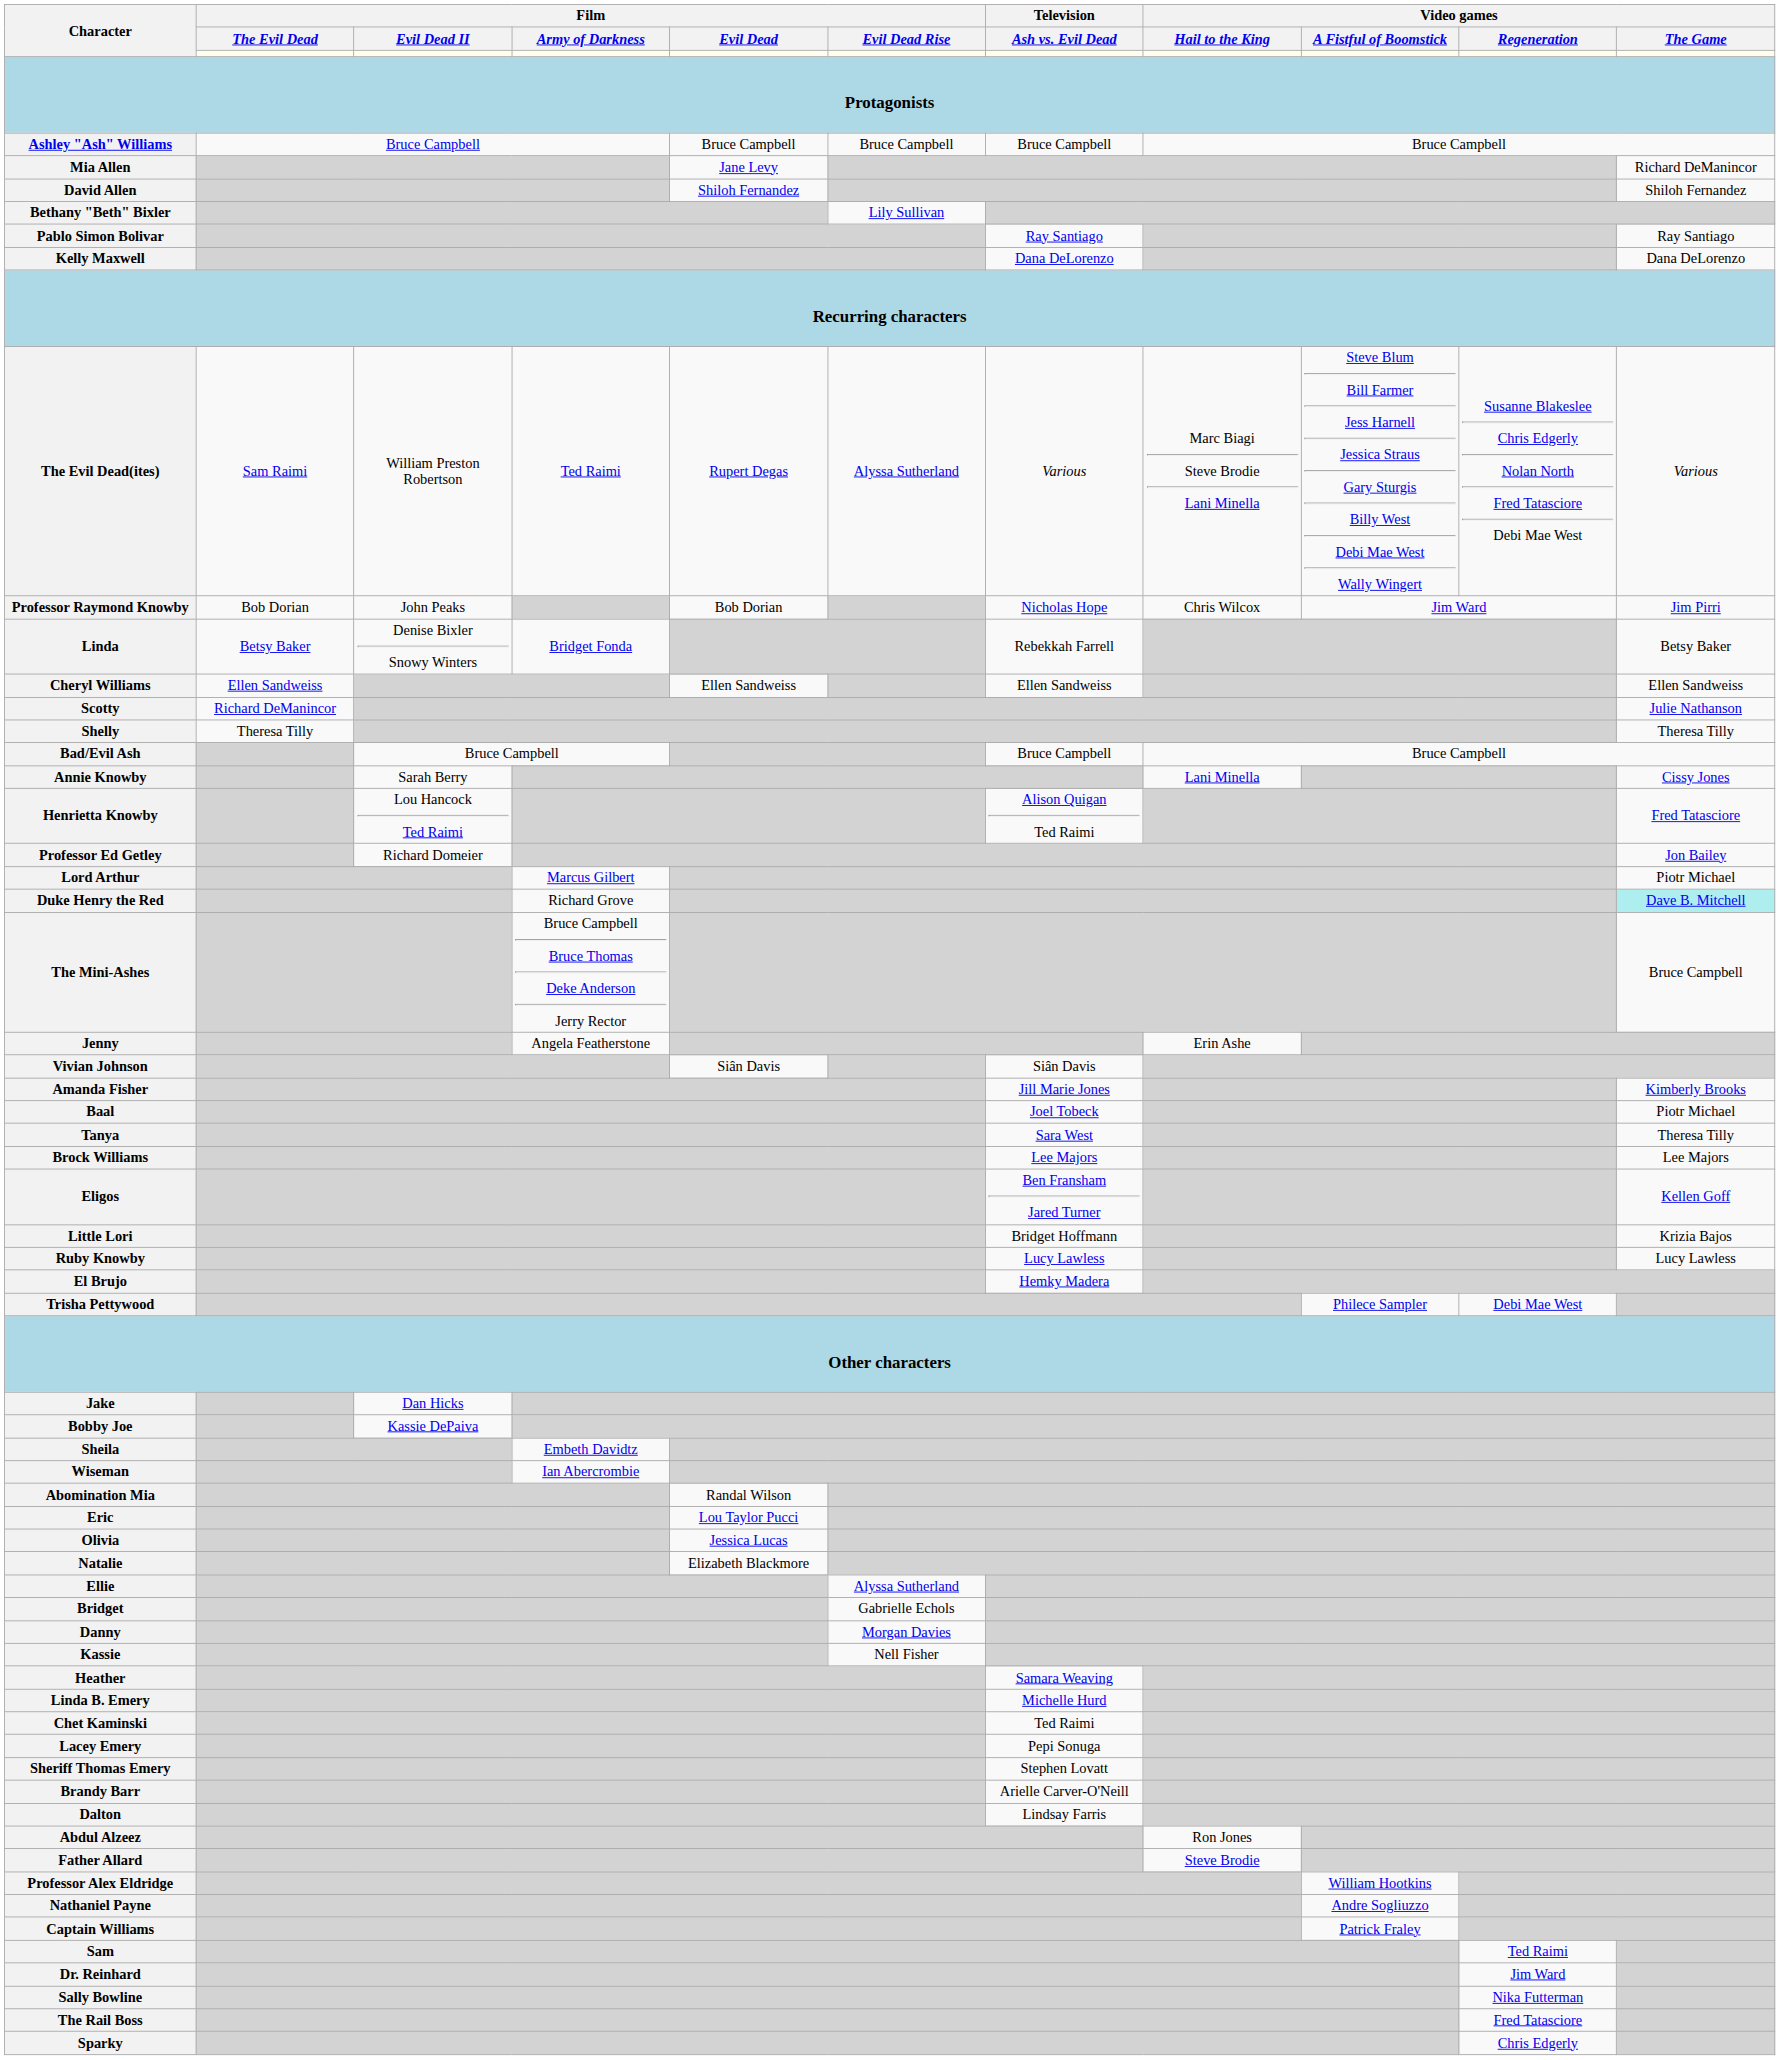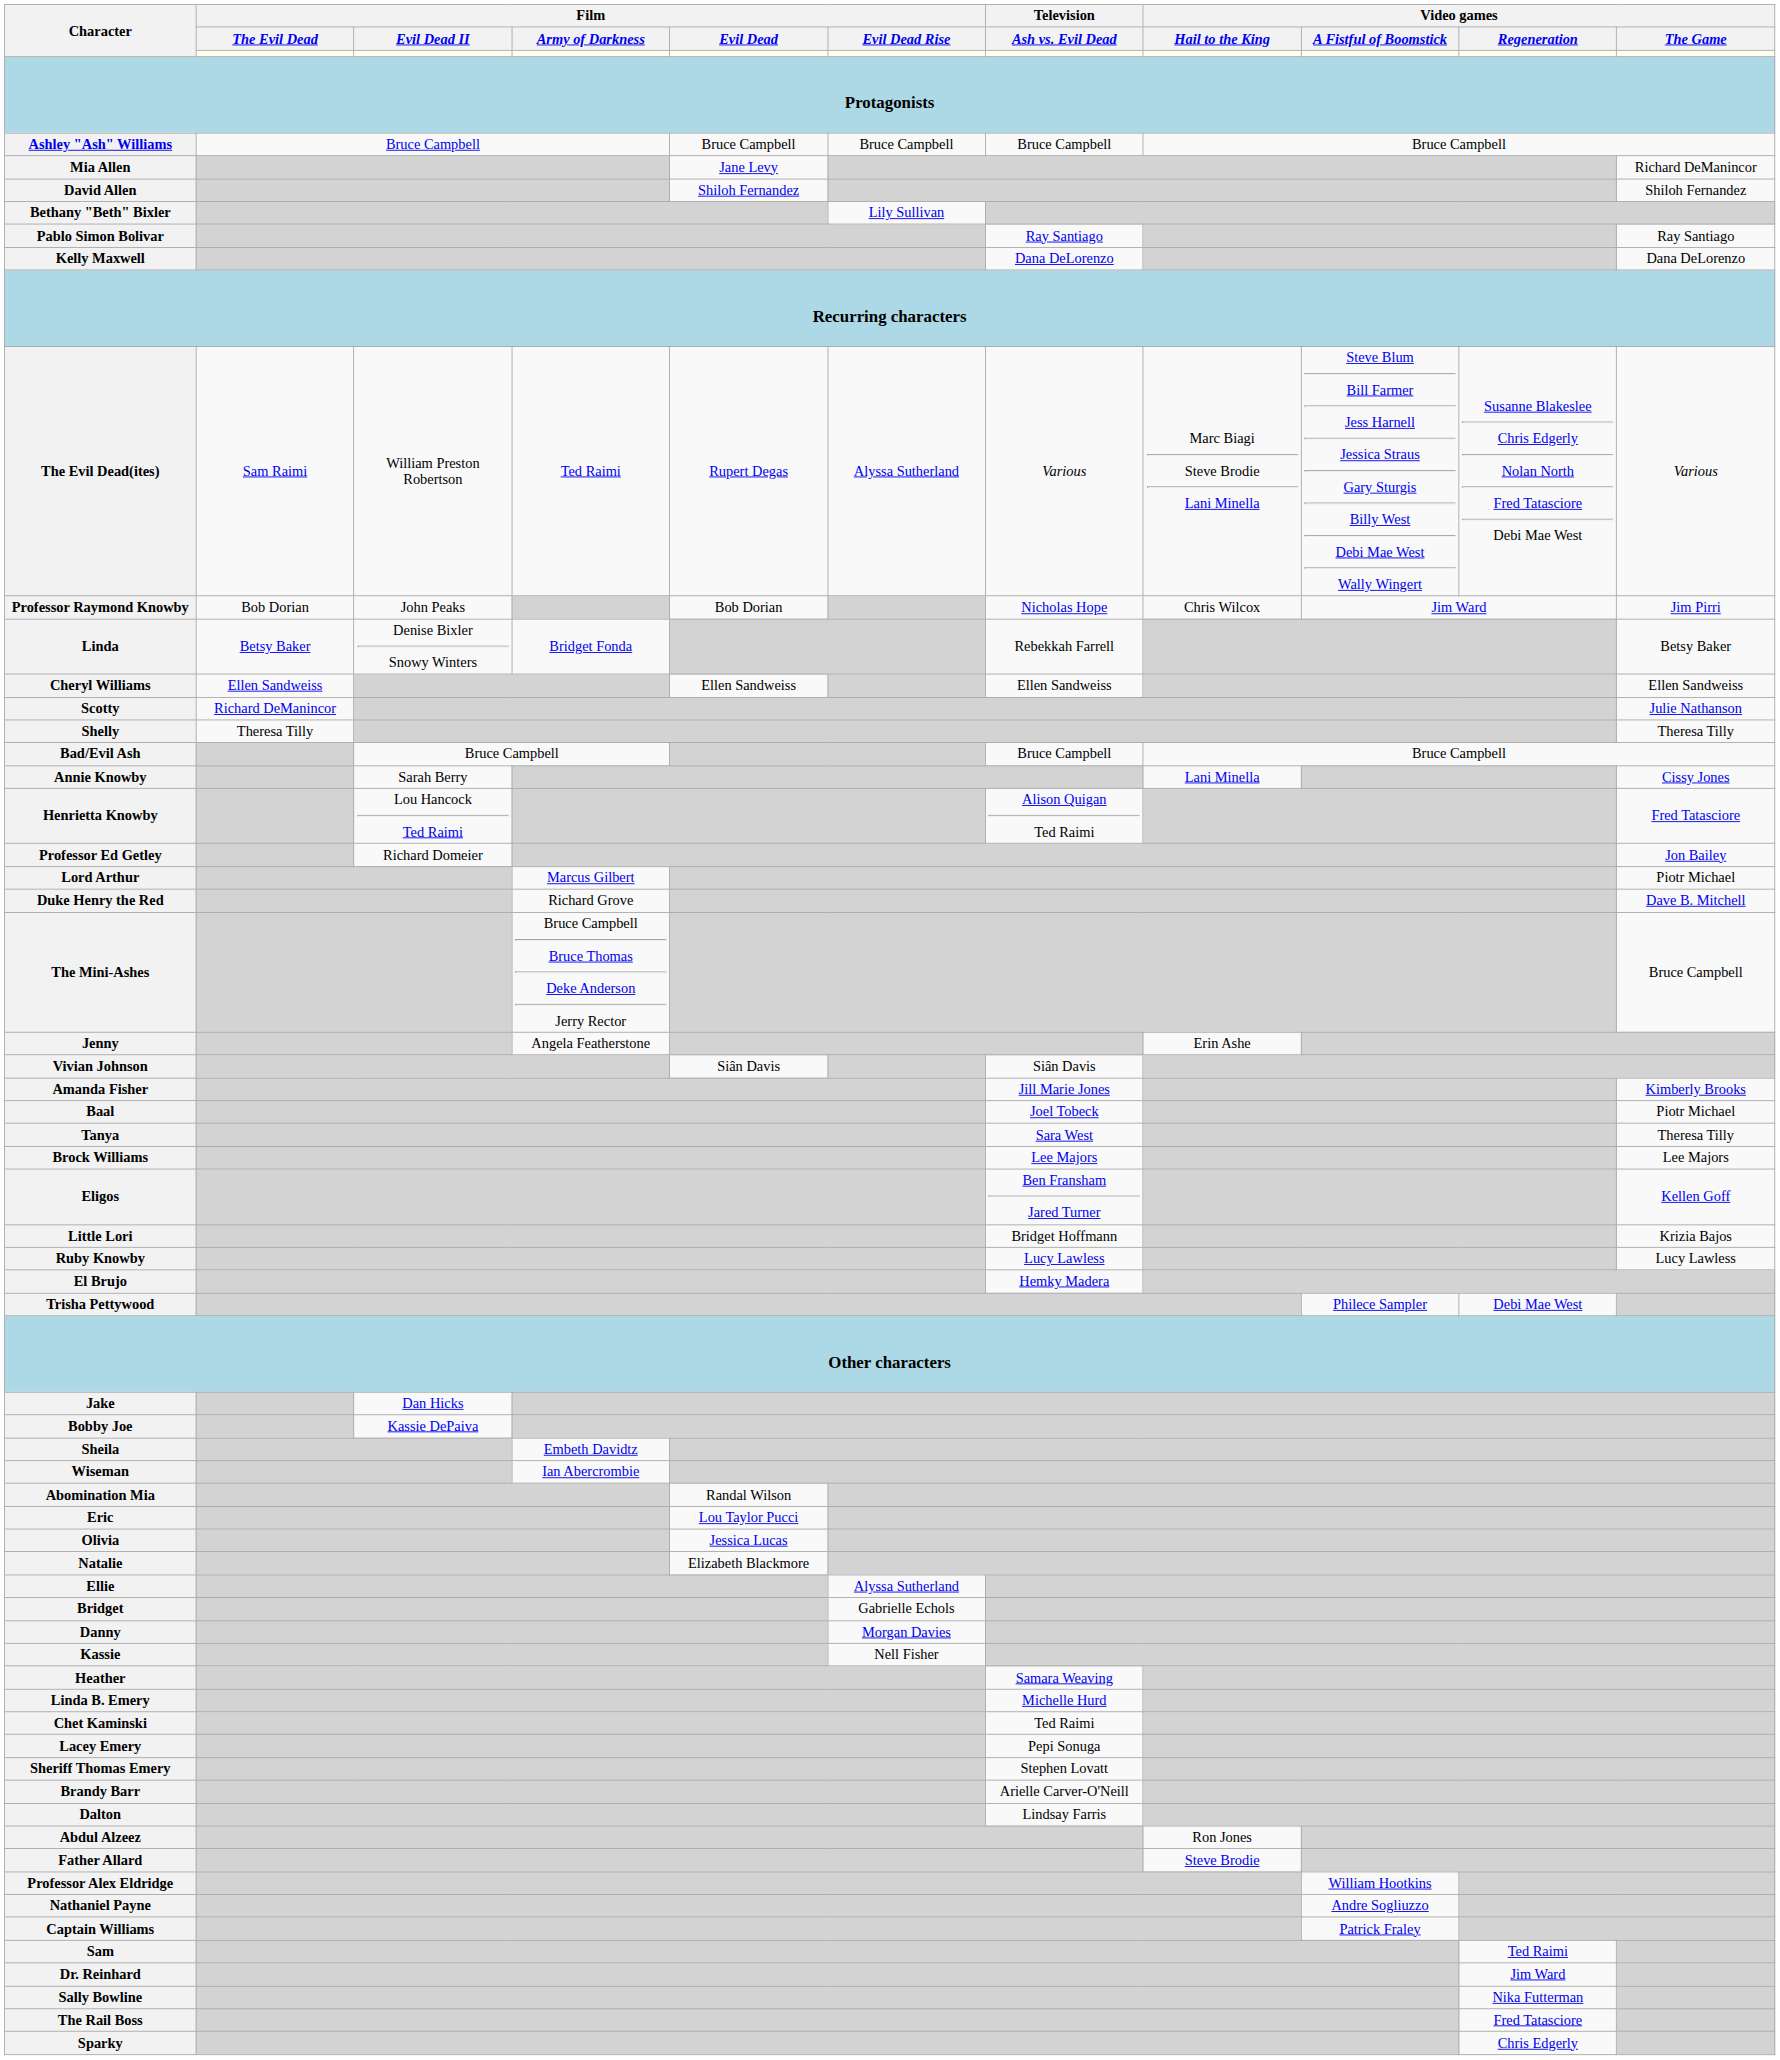(1696, 900) paleturquoise background -> (1696, 900) no background
